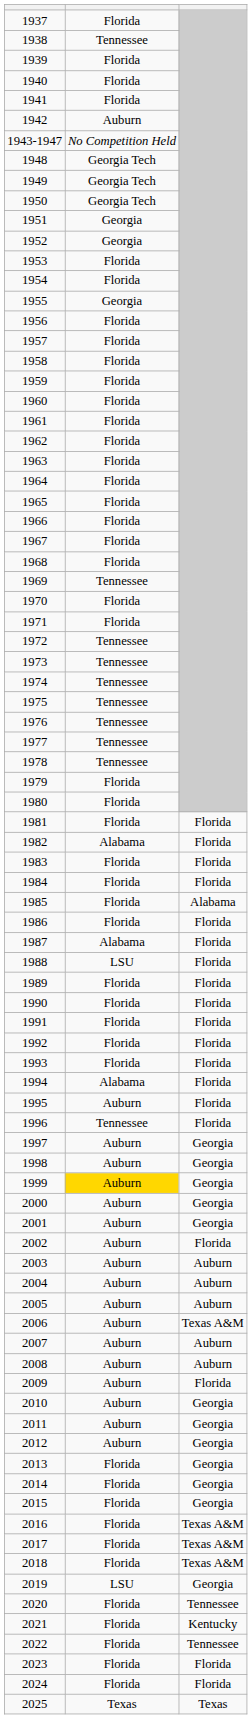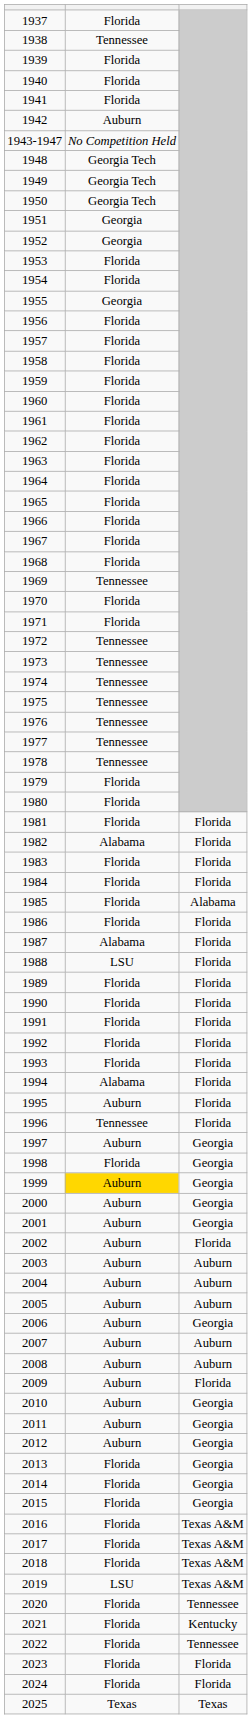(122, 1162) Auburn -> (122, 1162) Florida
(213, 1323) Texas A&M -> (213, 1323) Georgia
(213, 1583) Georgia -> (213, 1583) Texas A&M
